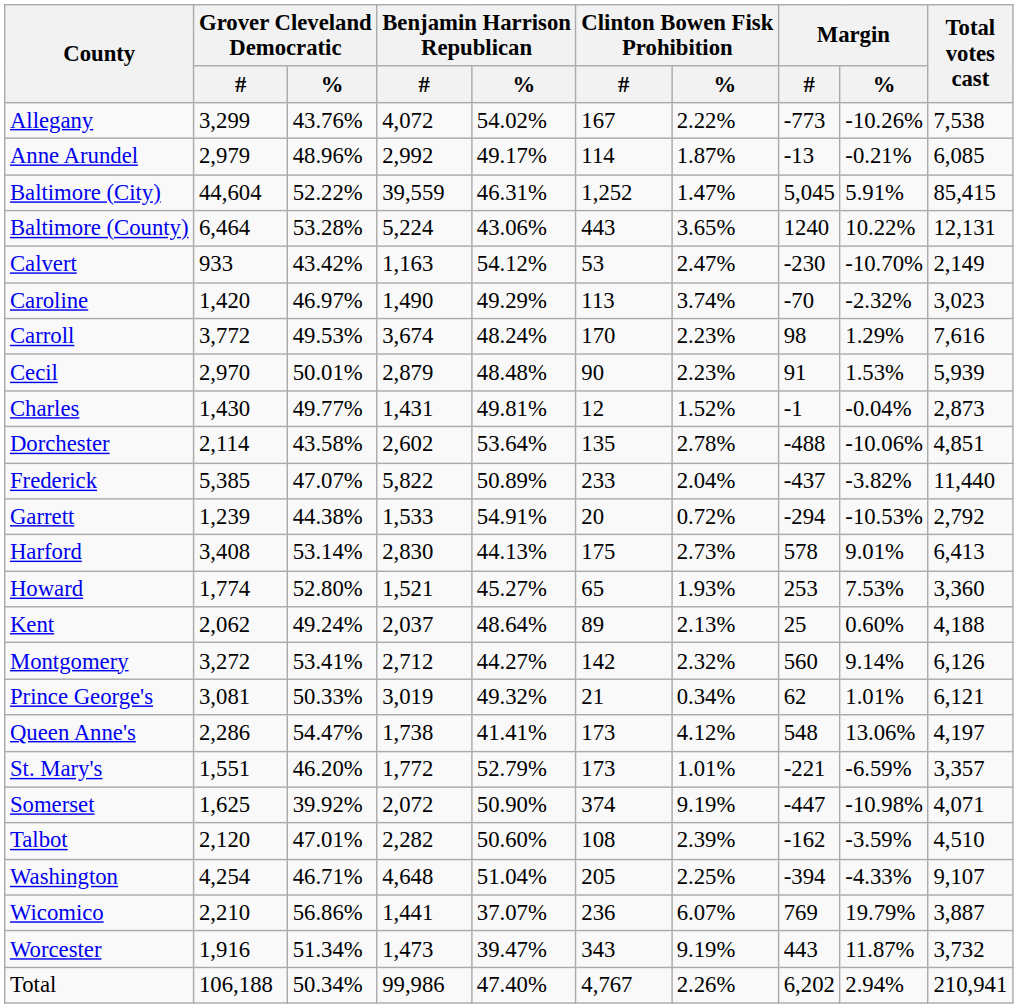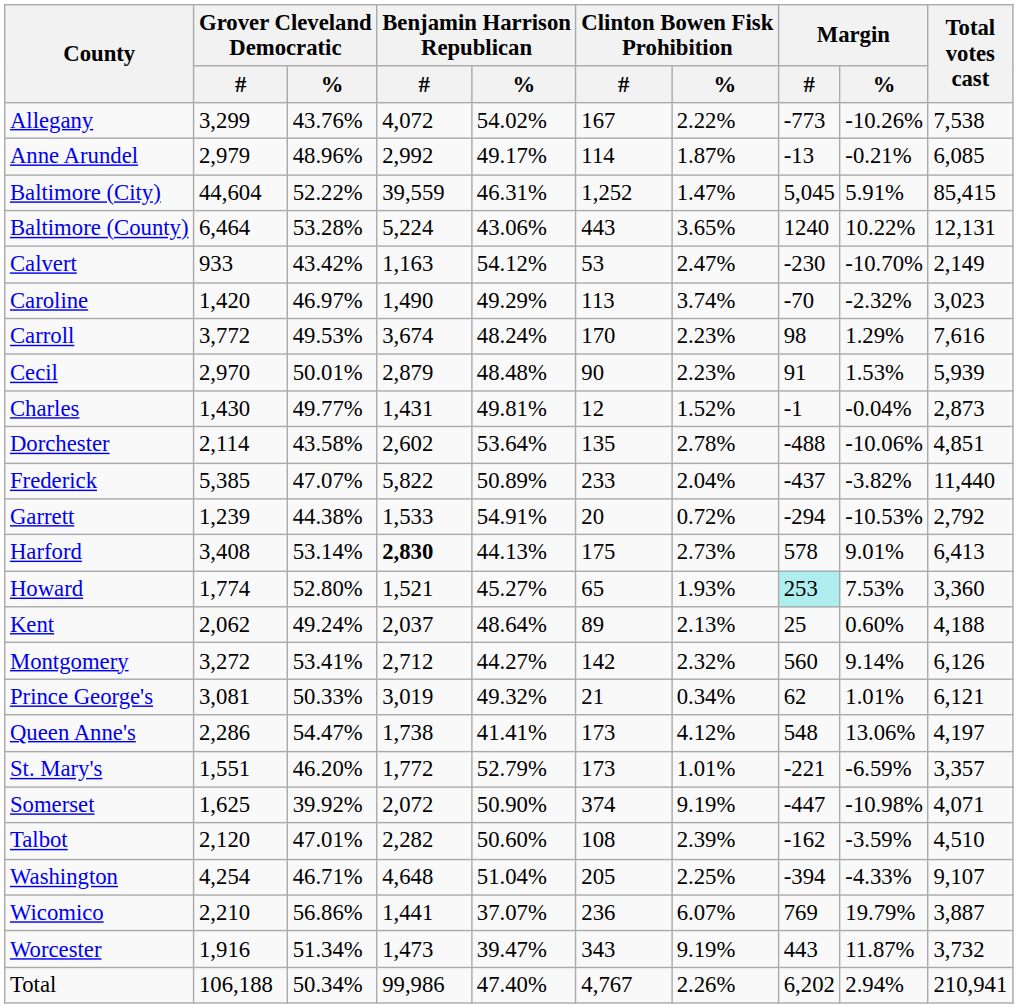(408, 552) normal -> (408, 552) bold
(801, 588) no background -> (801, 588) paleturquoise background
